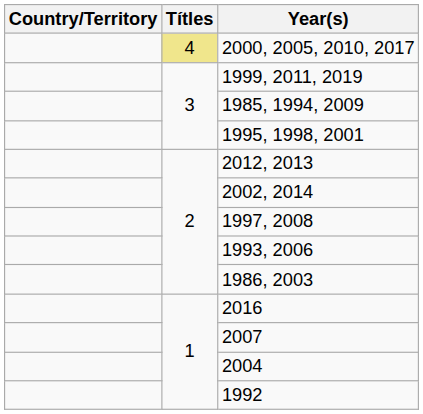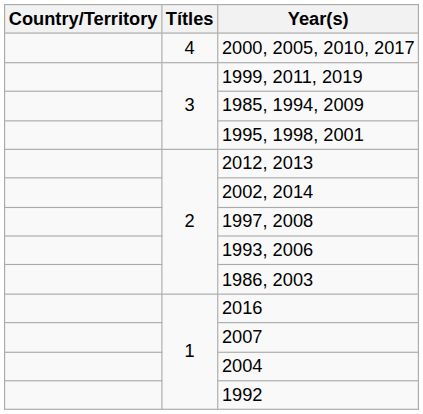(190, 47) khaki background -> (190, 47) no background
